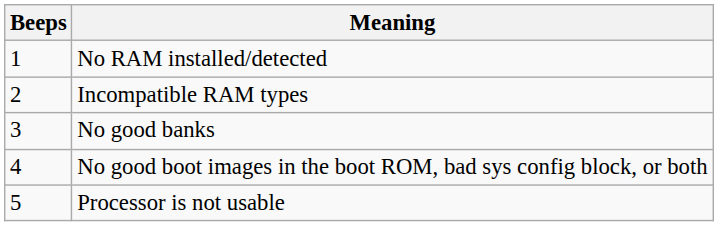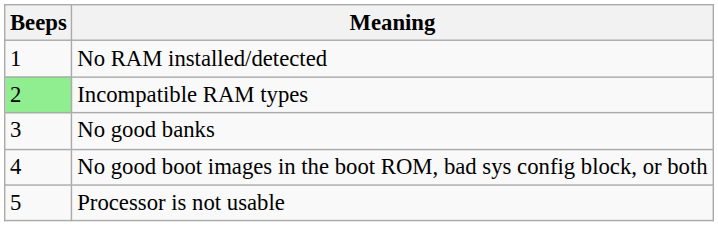(16, 94) no background -> (16, 94) lightgreen background
